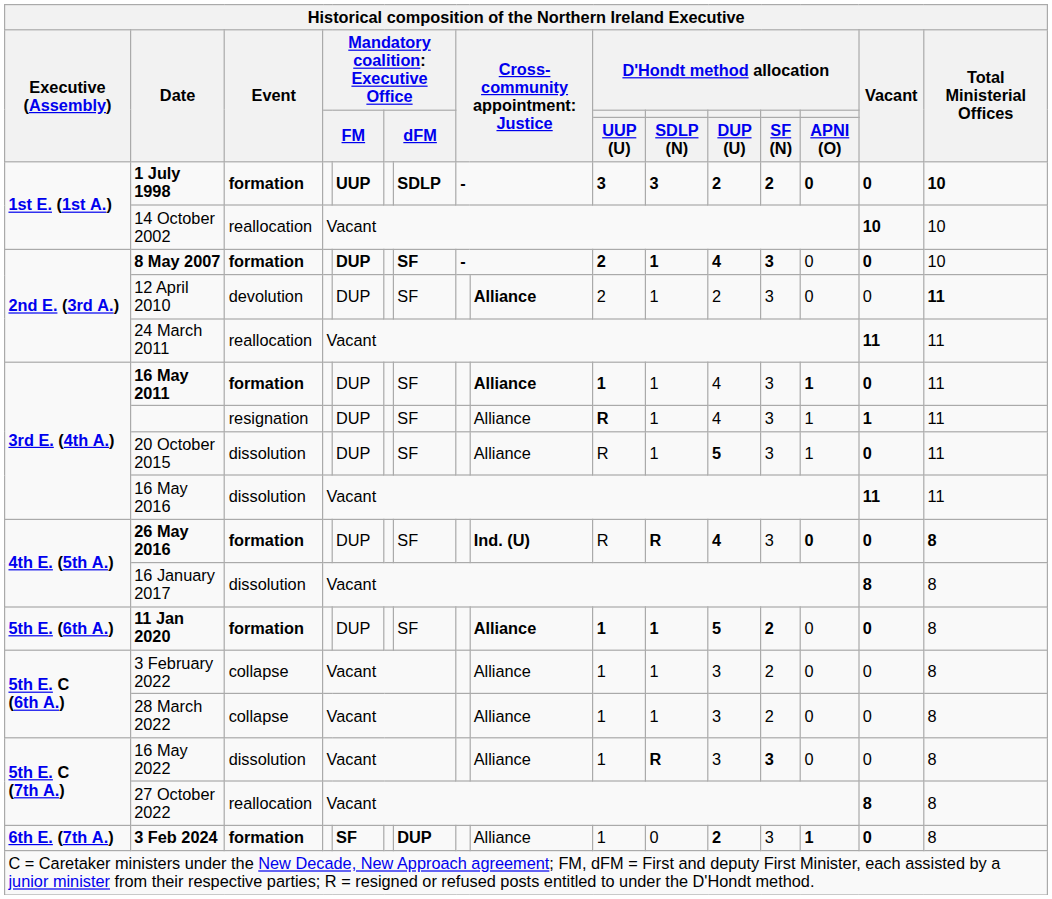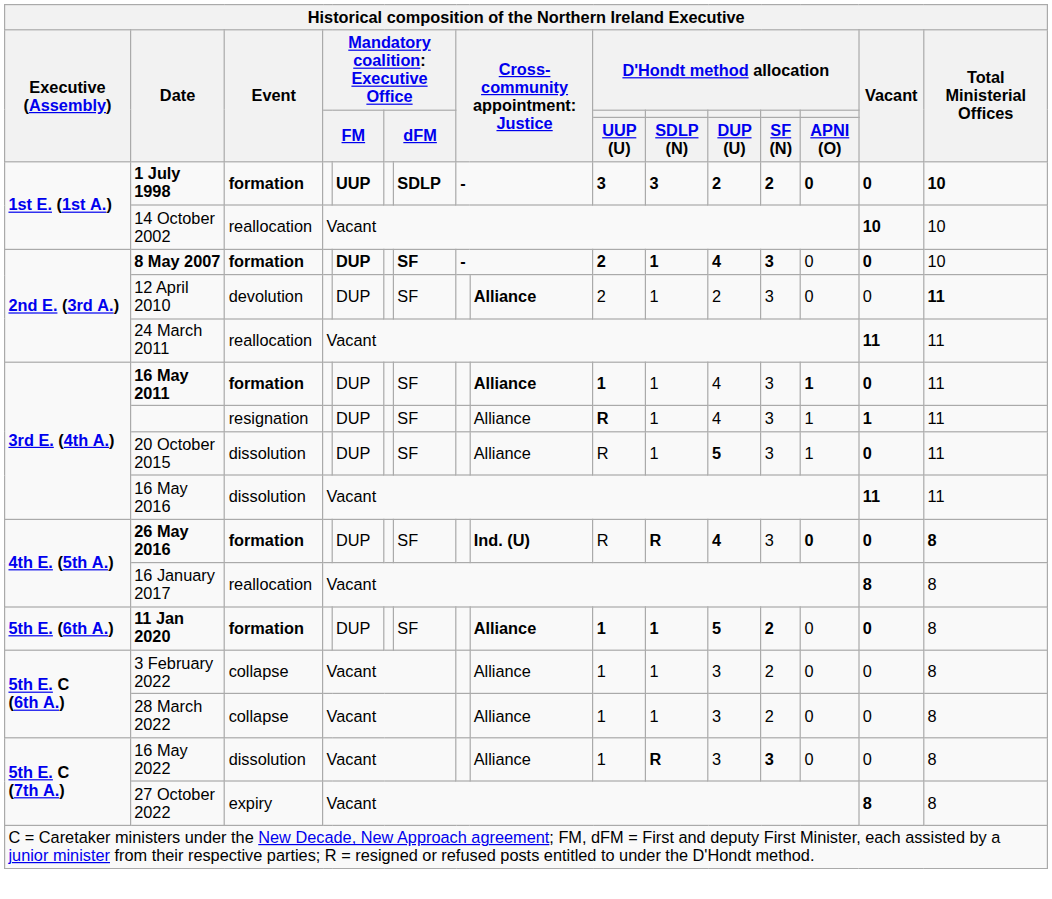(267, 584) dissolution -> (270, 584) reallocation
(270, 803) reallocation -> (250, 803) expiry
- row: (176, 838)
